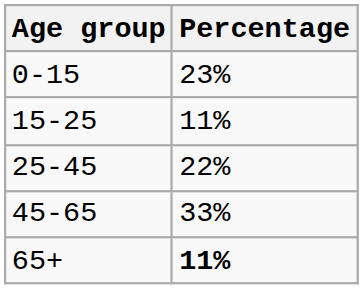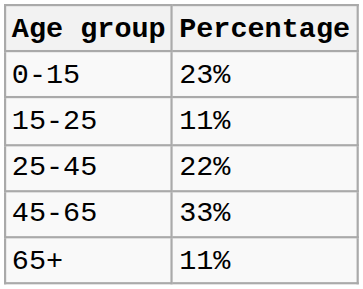(205, 260) bold -> (205, 260) normal
